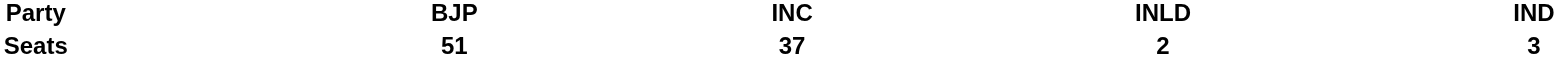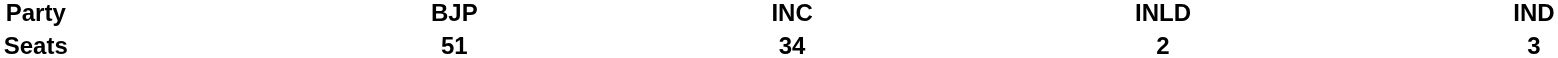(792, 45) 37 -> (792, 45) 34
